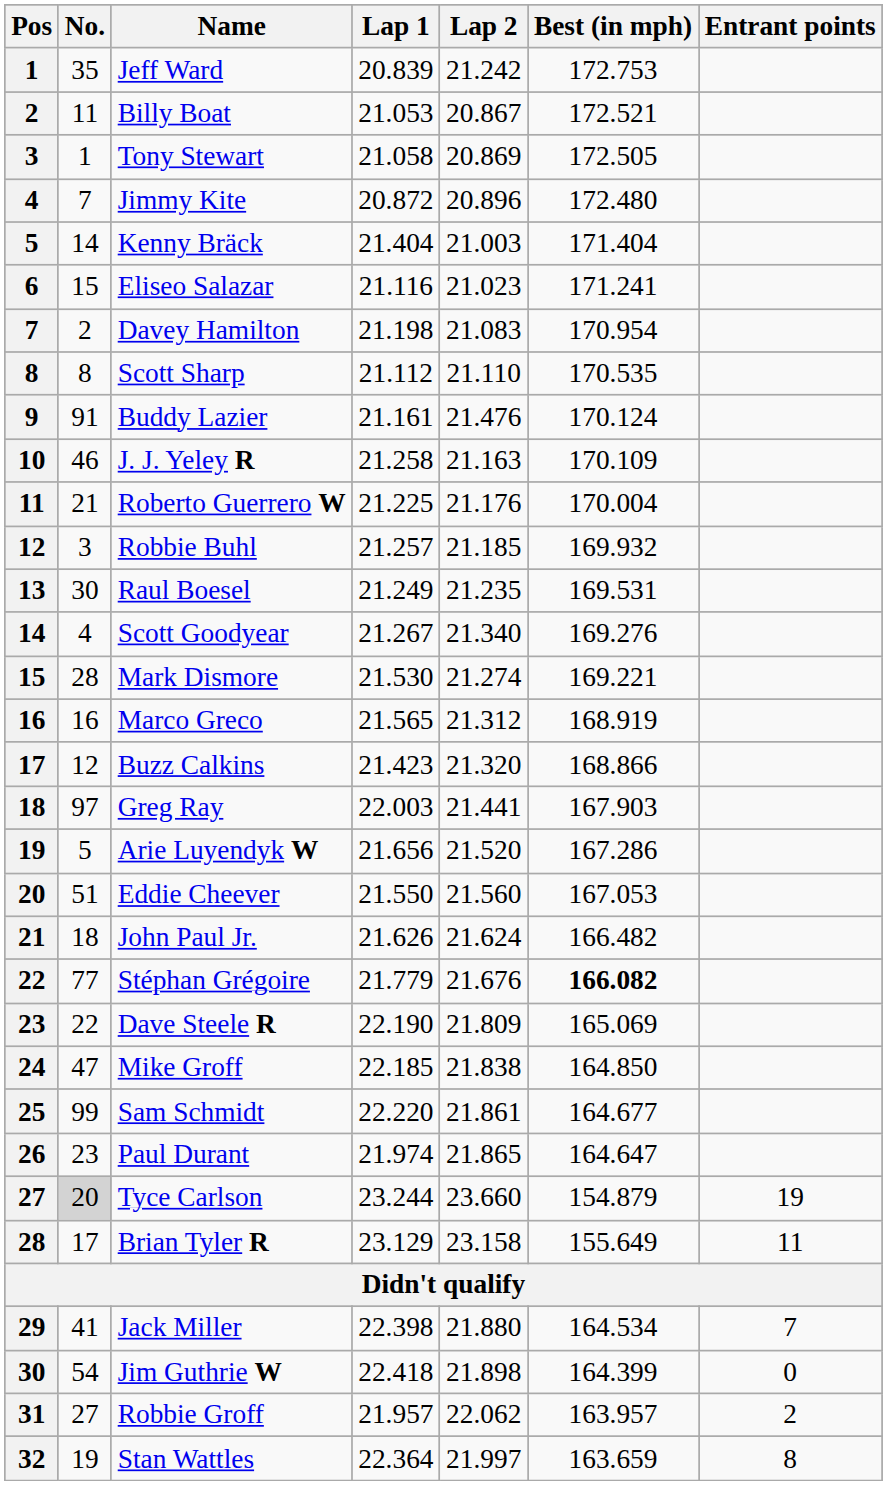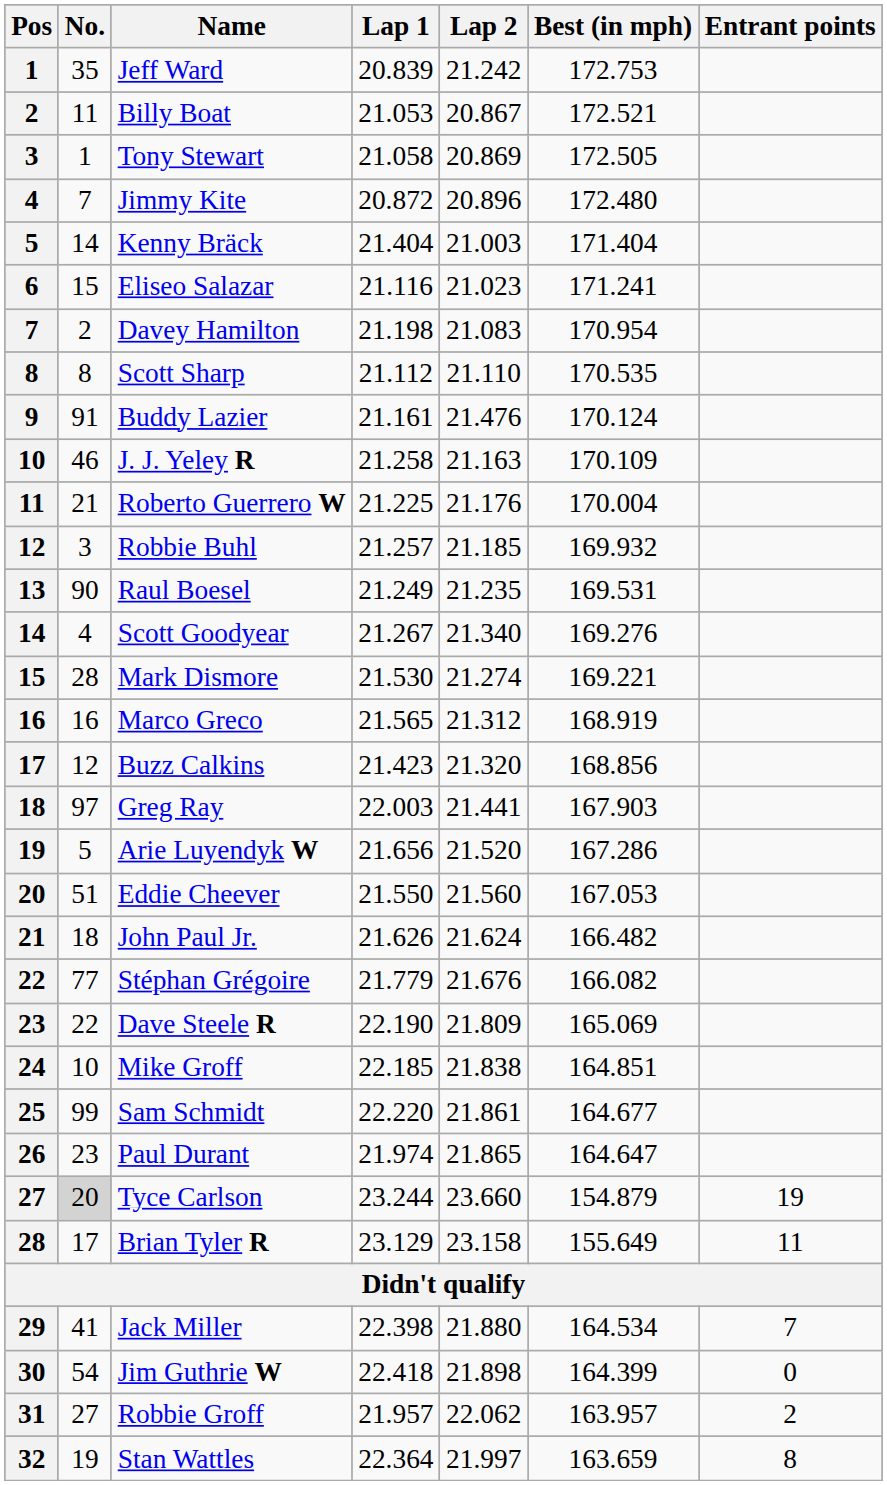(85, 590) 30 -> (85, 590) 90
(613, 763) 168.866 -> (613, 763) 168.856
(613, 980) bold -> (613, 980) normal
(85, 1067) 47 -> (85, 1067) 10
(613, 1067) 164.850 -> (613, 1067) 164.851
